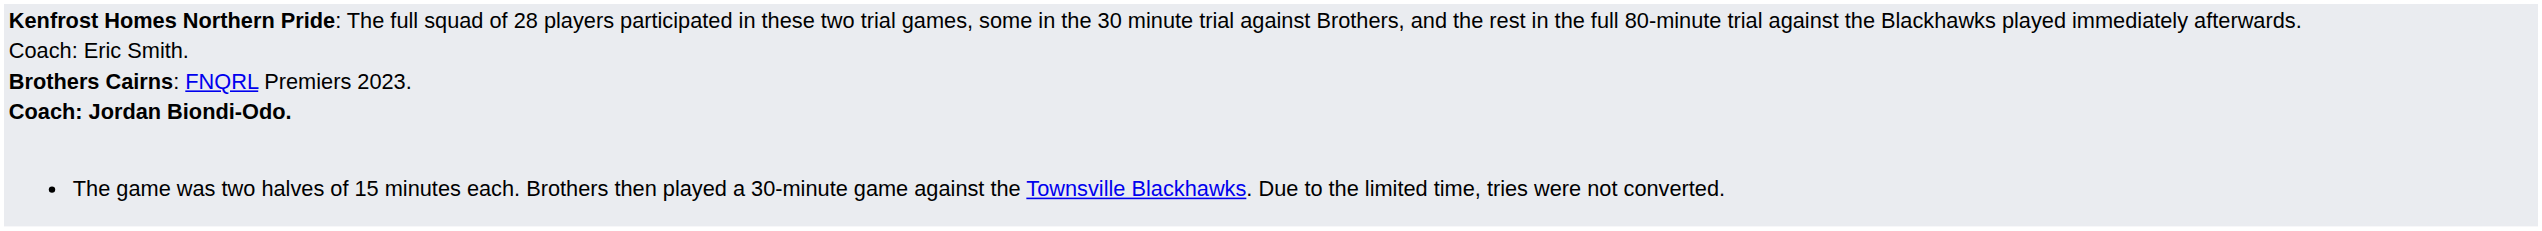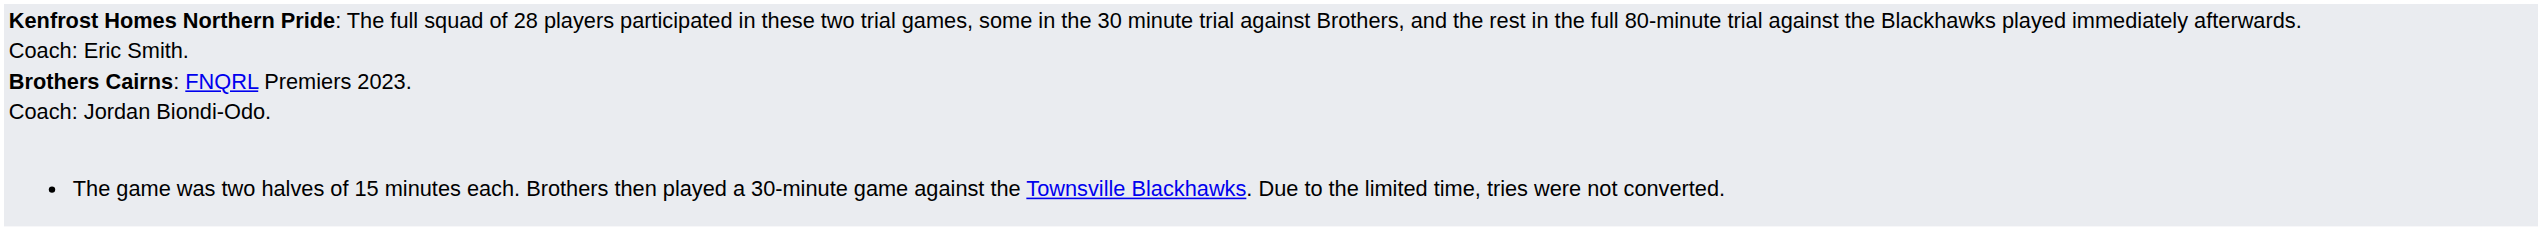(150, 112) bold -> (140, 112) normal
